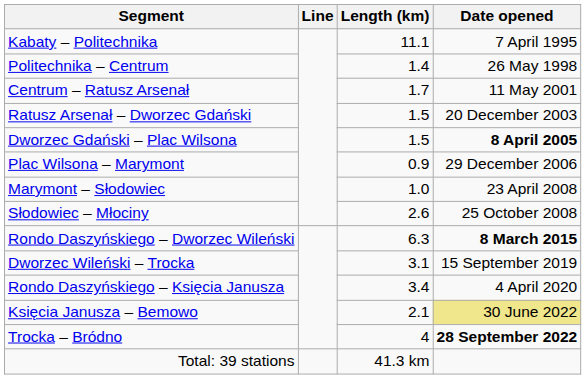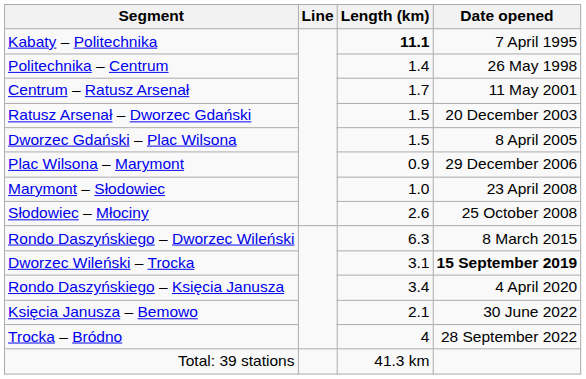(415, 41) normal -> (415, 41) bold
(534, 139) bold -> (536, 139) normal
(529, 238) bold -> (530, 238) normal
(509, 262) normal -> (507, 262) bold
(530, 312) khaki background -> (530, 312) no background
(507, 336) bold -> (509, 336) normal
